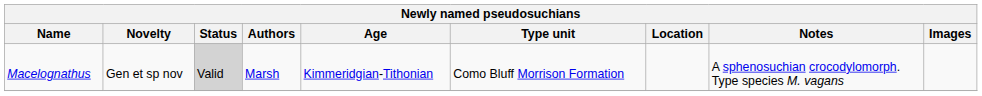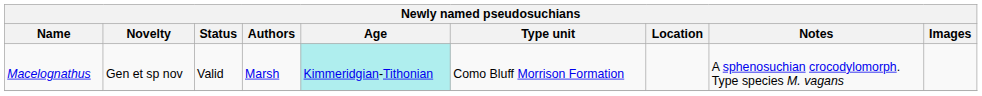(210, 74) lightgrey background -> (210, 74) no background
(368, 74) no background -> (368, 74) paleturquoise background
